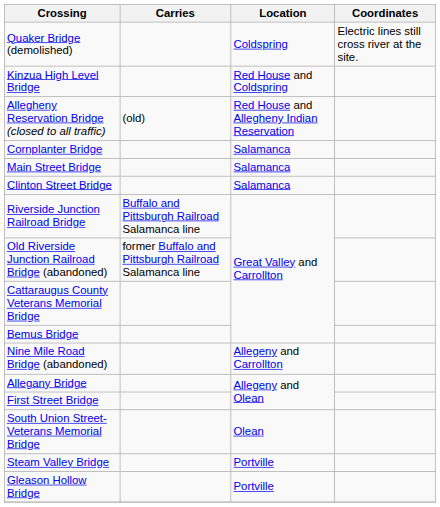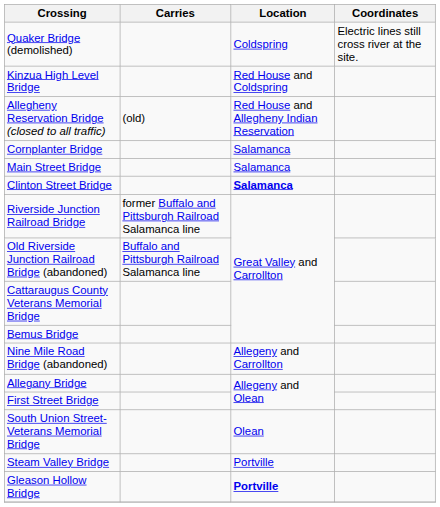(262, 185) normal -> (263, 185) bold
(171, 216) Buffalo and Pittsburgh Railroad Salamanca line -> (171, 216) former Buffalo and Pittsburgh Railroad Salamanca line
(171, 259) former Buffalo and Pittsburgh Railroad Salamanca line -> (171, 259) Buffalo and Pittsburgh Railroad Salamanca line
(254, 487) normal -> (256, 487) bold
